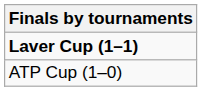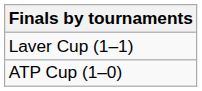(73, 46) bold -> (71, 46) normal
